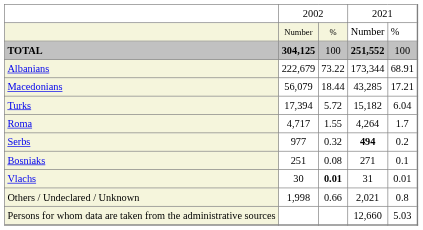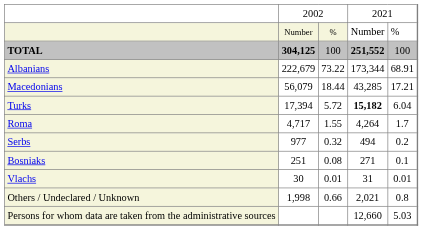(368, 105) normal -> (368, 105) bold
(368, 142) bold -> (368, 142) normal
(333, 178) bold -> (333, 178) normal
